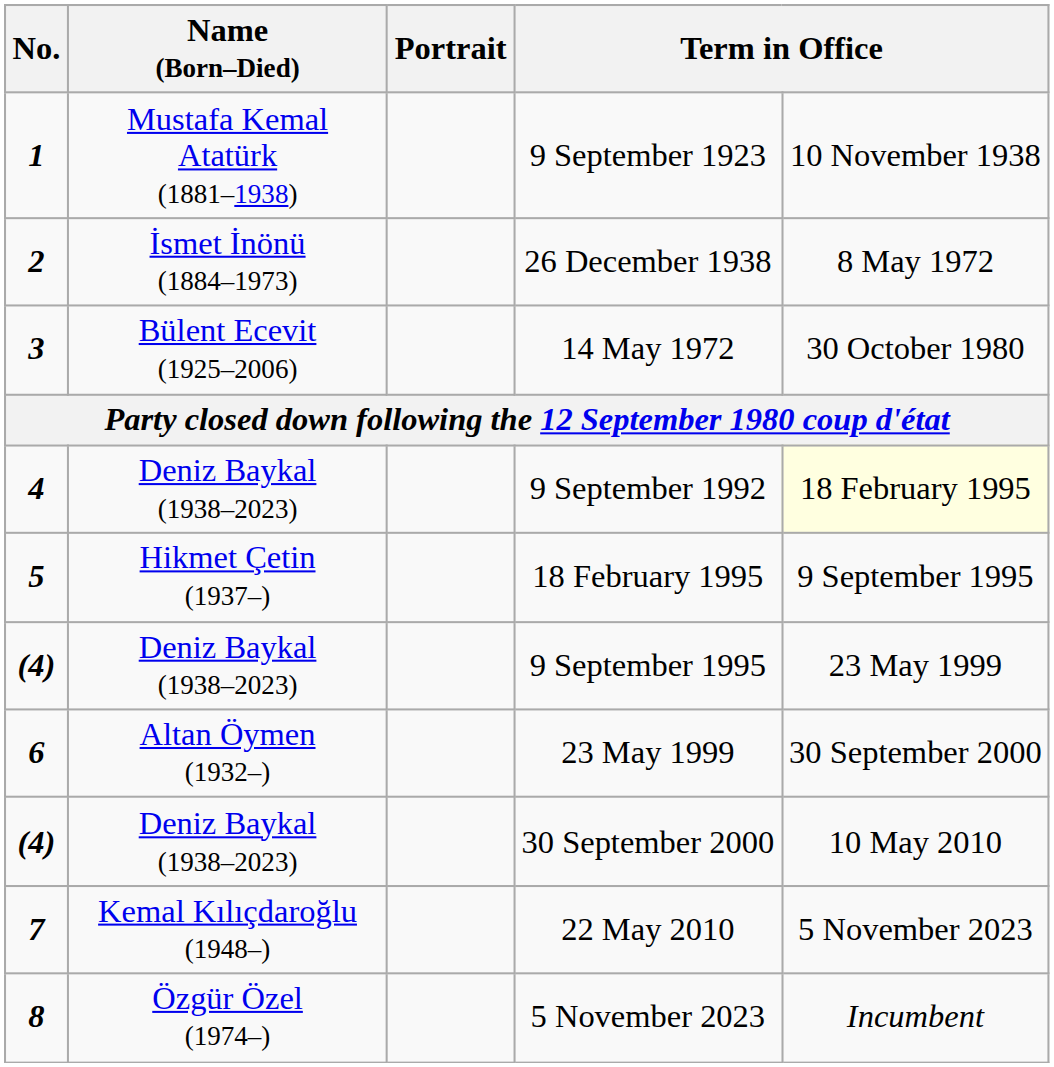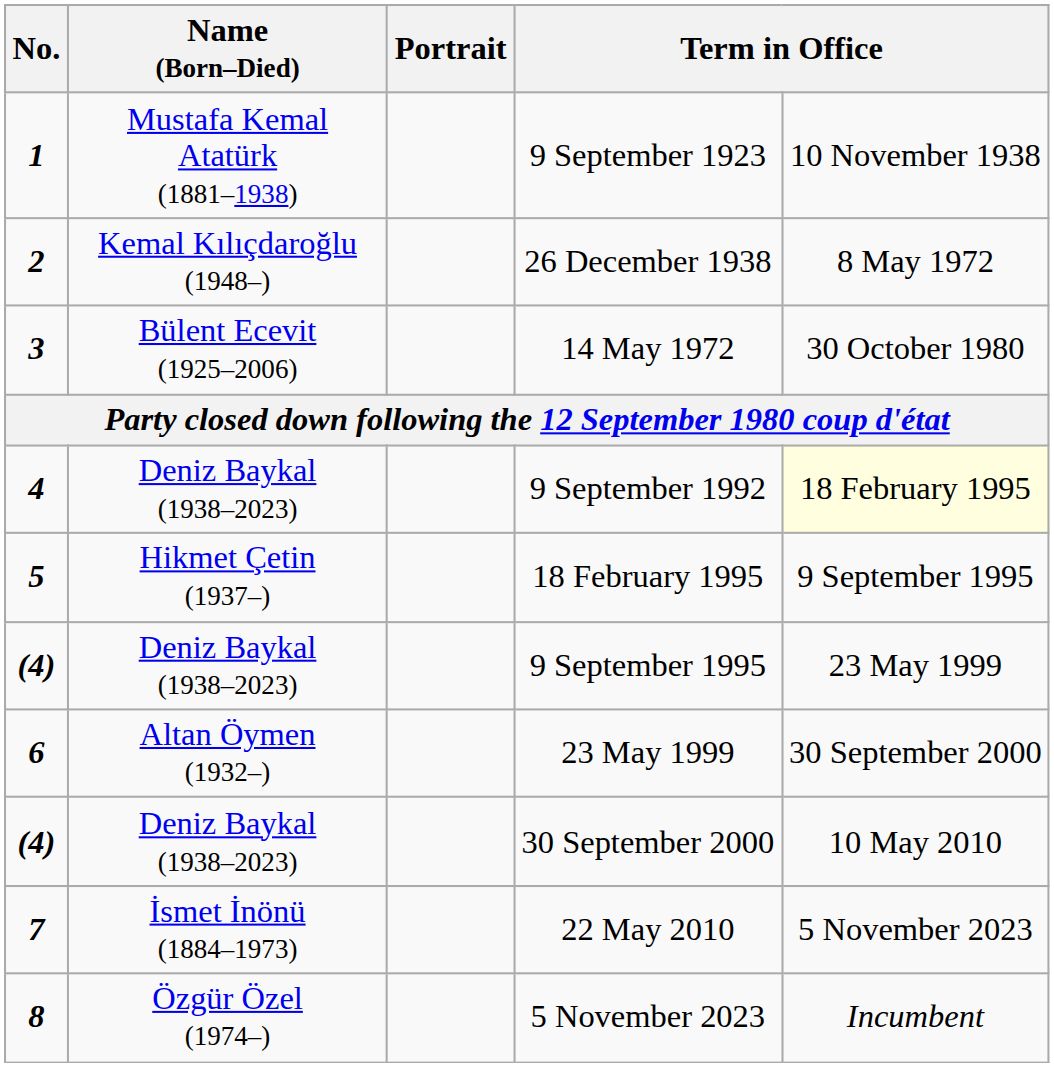(228, 261) İsmet İnönü (1884–1973) -> (228, 261) Kemal Kılıçdaroğlu (1948–)
(228, 929) Kemal Kılıçdaroğlu (1948–) -> (228, 929) İsmet İnönü (1884–1973)
